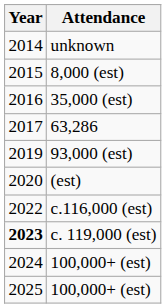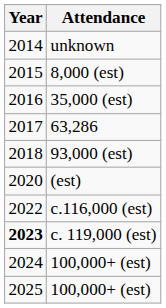(26, 153) 2019 -> (26, 153) 2018
